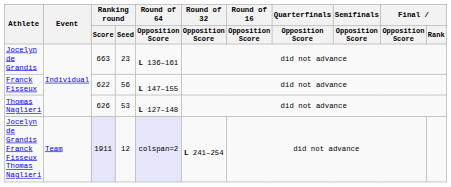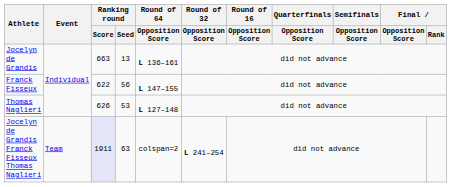(126, 59) 23 -> (126, 59) 13
(126, 149) 12 -> (126, 149) 63
(158, 149) lavender background -> (158, 149) no background
